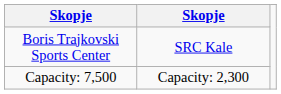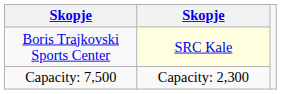(203, 46) no background -> (203, 46) lightyellow background
